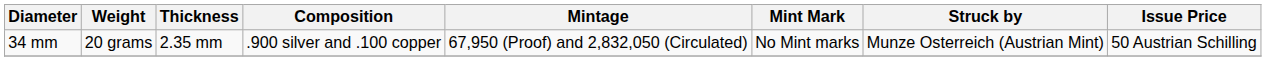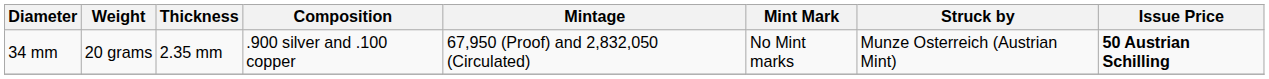(1184, 42) normal -> (1146, 52) bold
